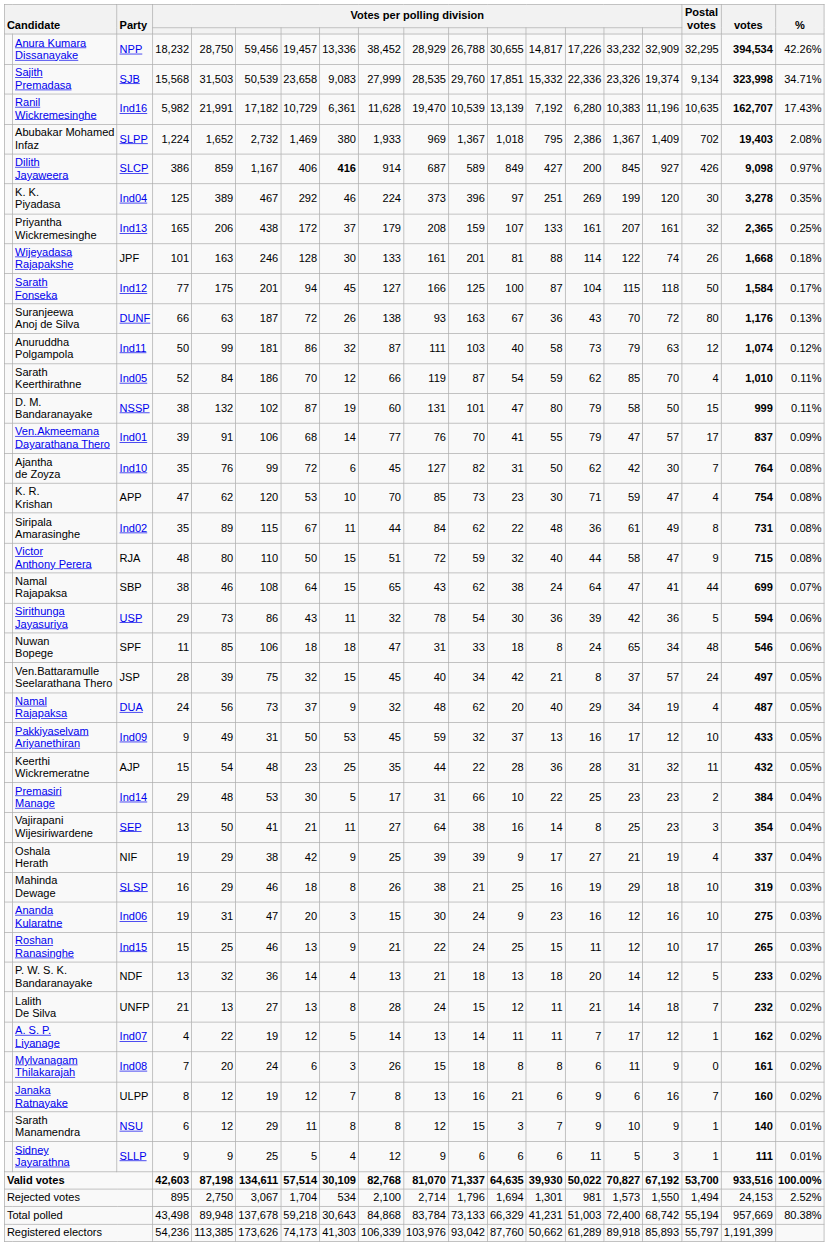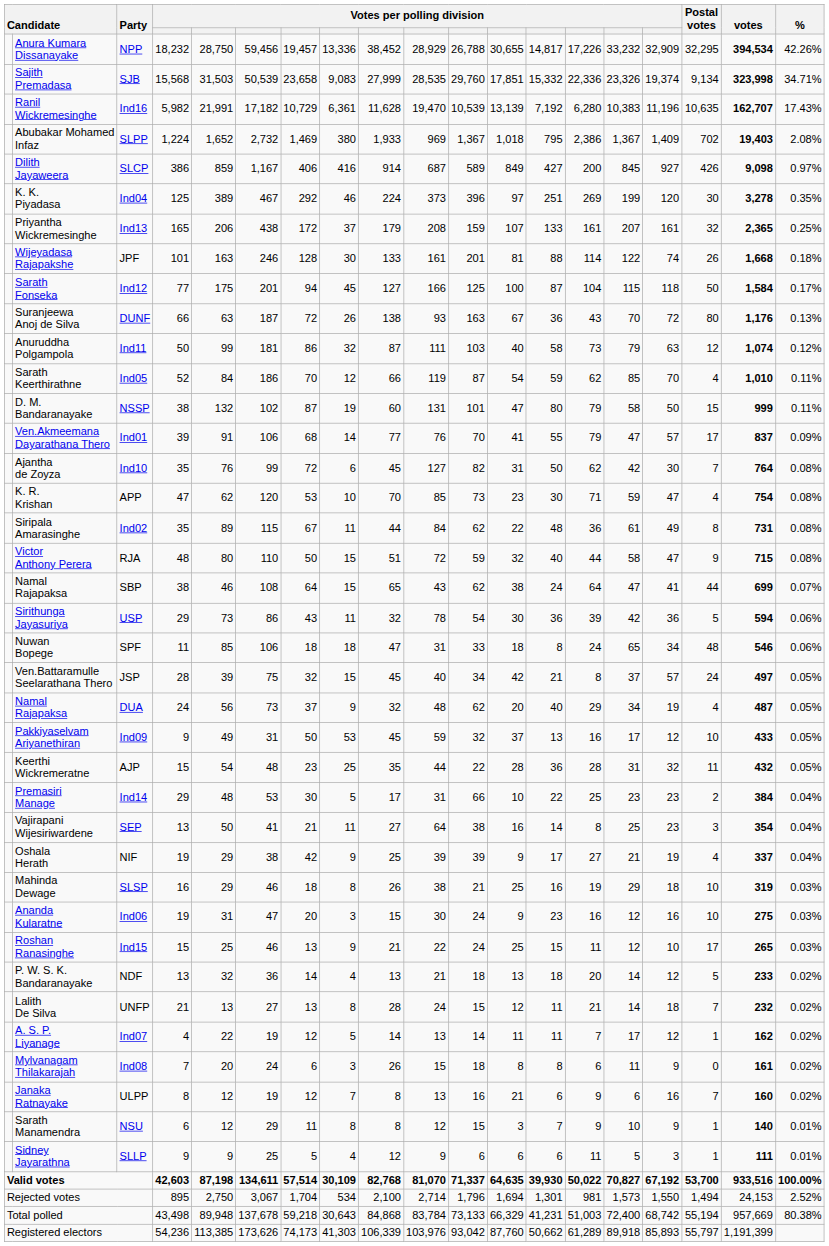(347, 169) bold -> (347, 169) normal
